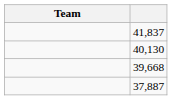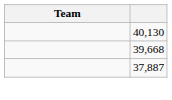- row: (149, 31)
